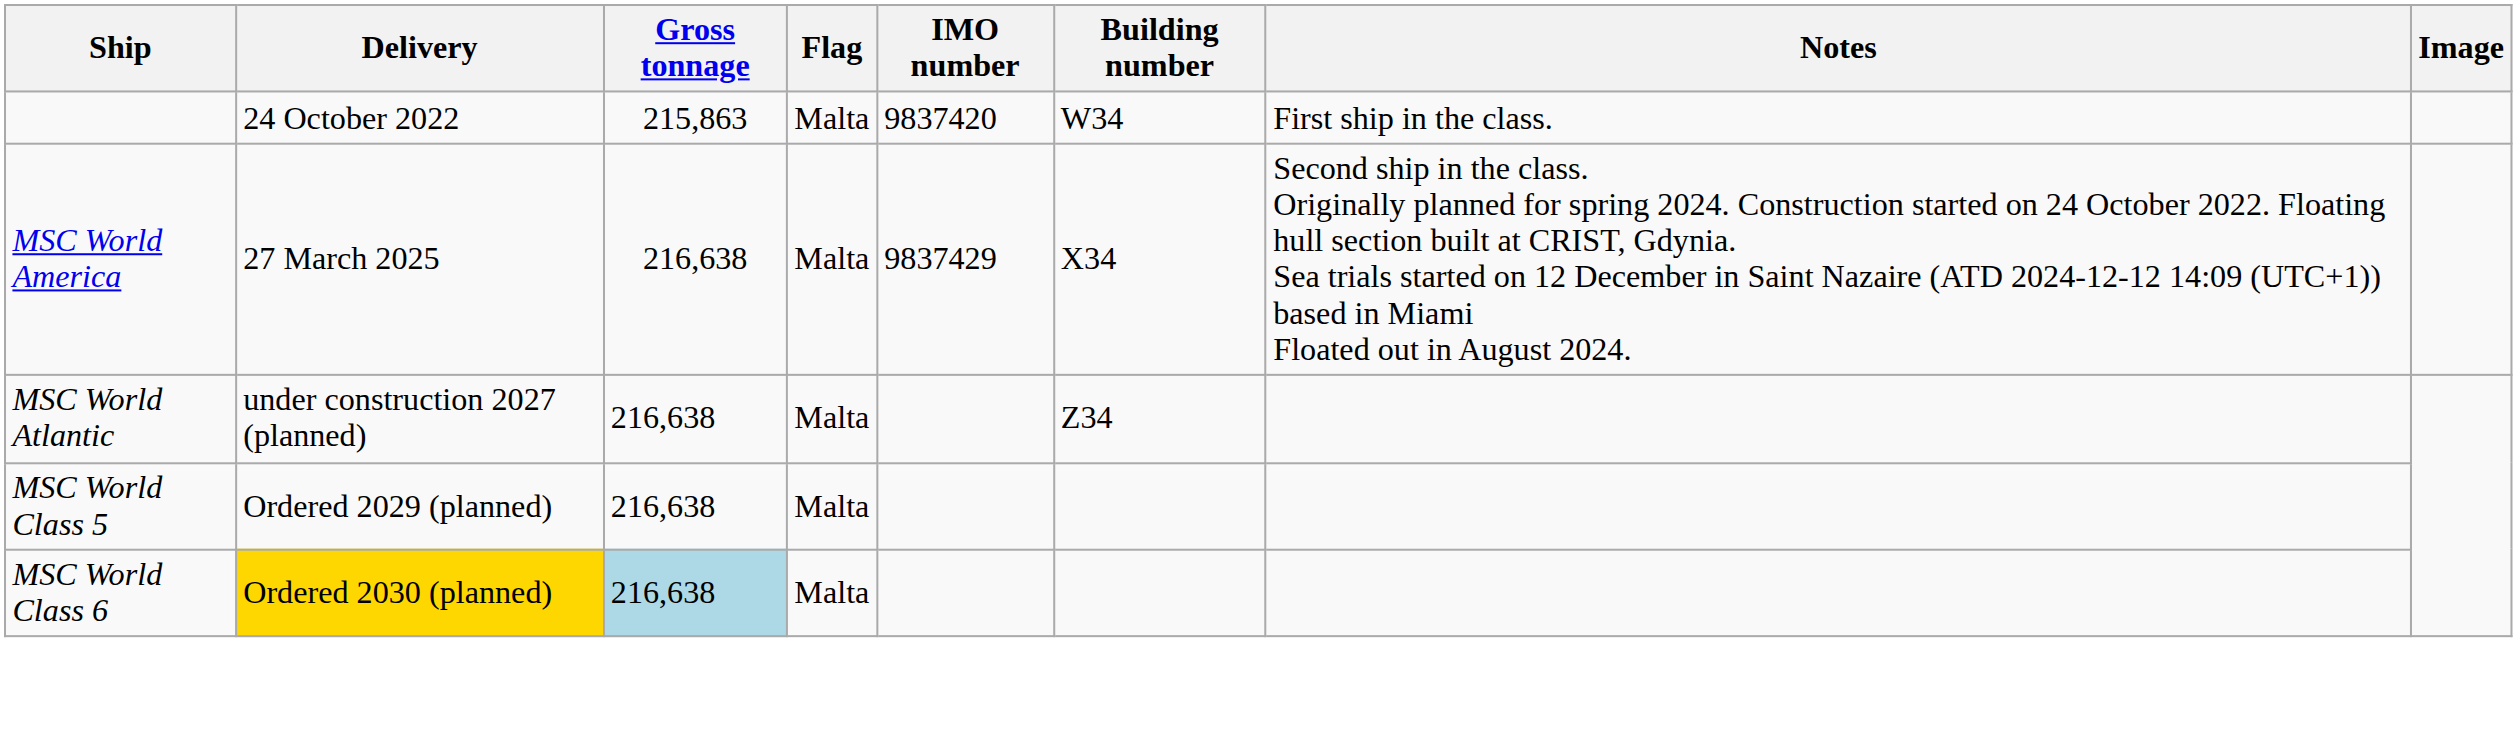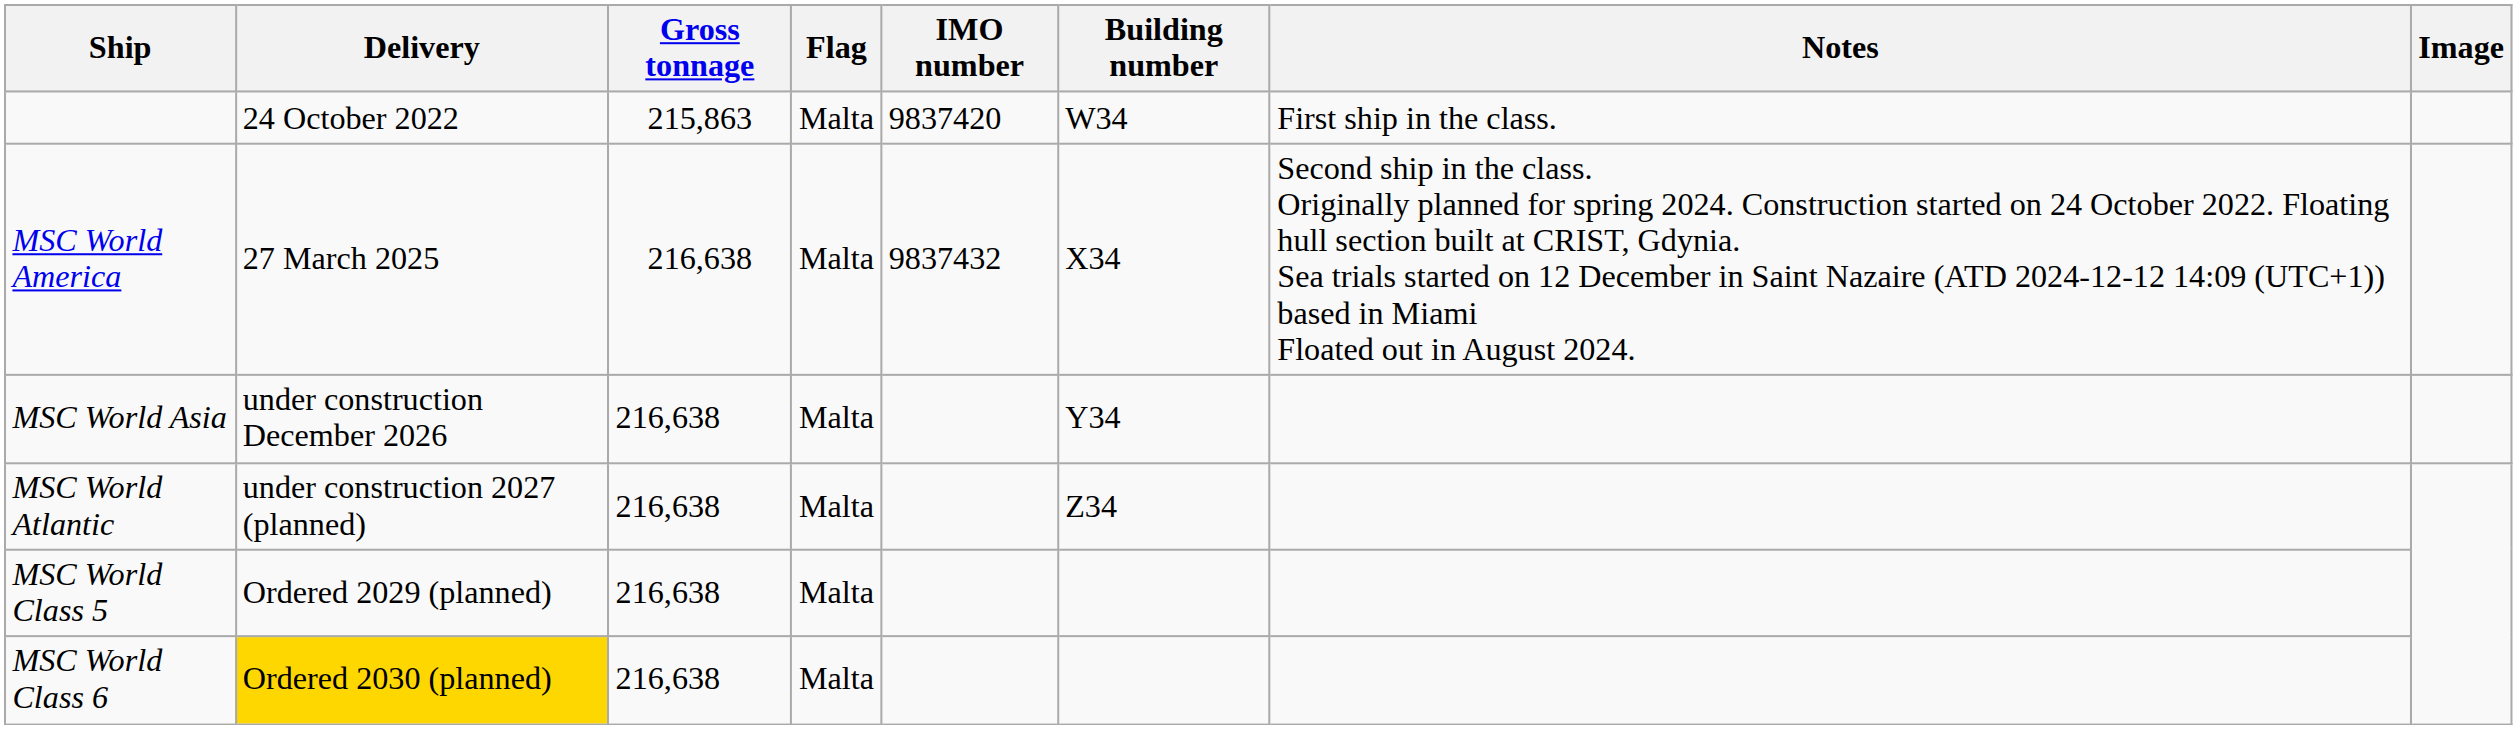(941, 258) 9837429 -> (945, 258) 9837432
+ row: (120, 418)
(663, 592) lightblue background -> (668, 679) no background
